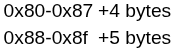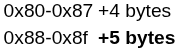(135, 37) normal -> (137, 37) bold
